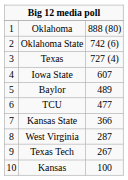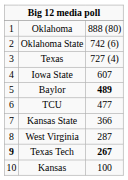(105, 90) normal -> (105, 90) bold
(11, 152) normal -> (11, 152) bold
(105, 152) normal -> (105, 152) bold
